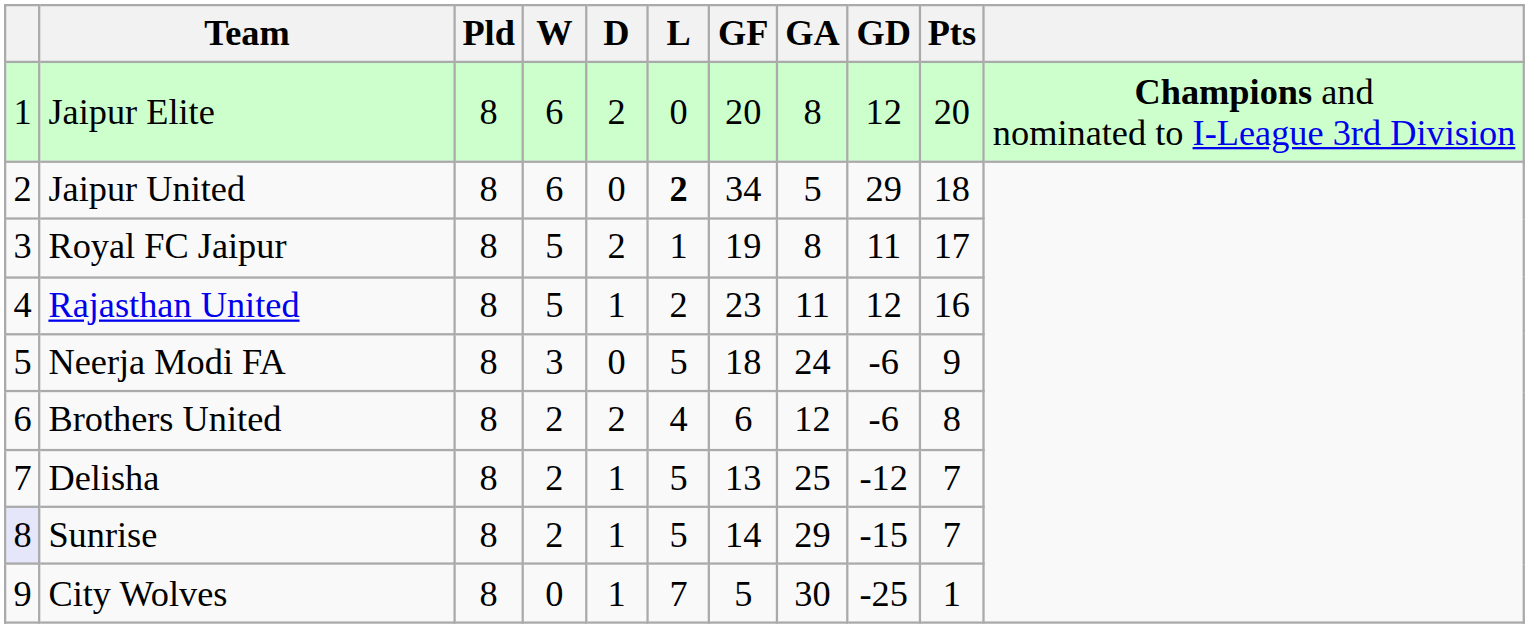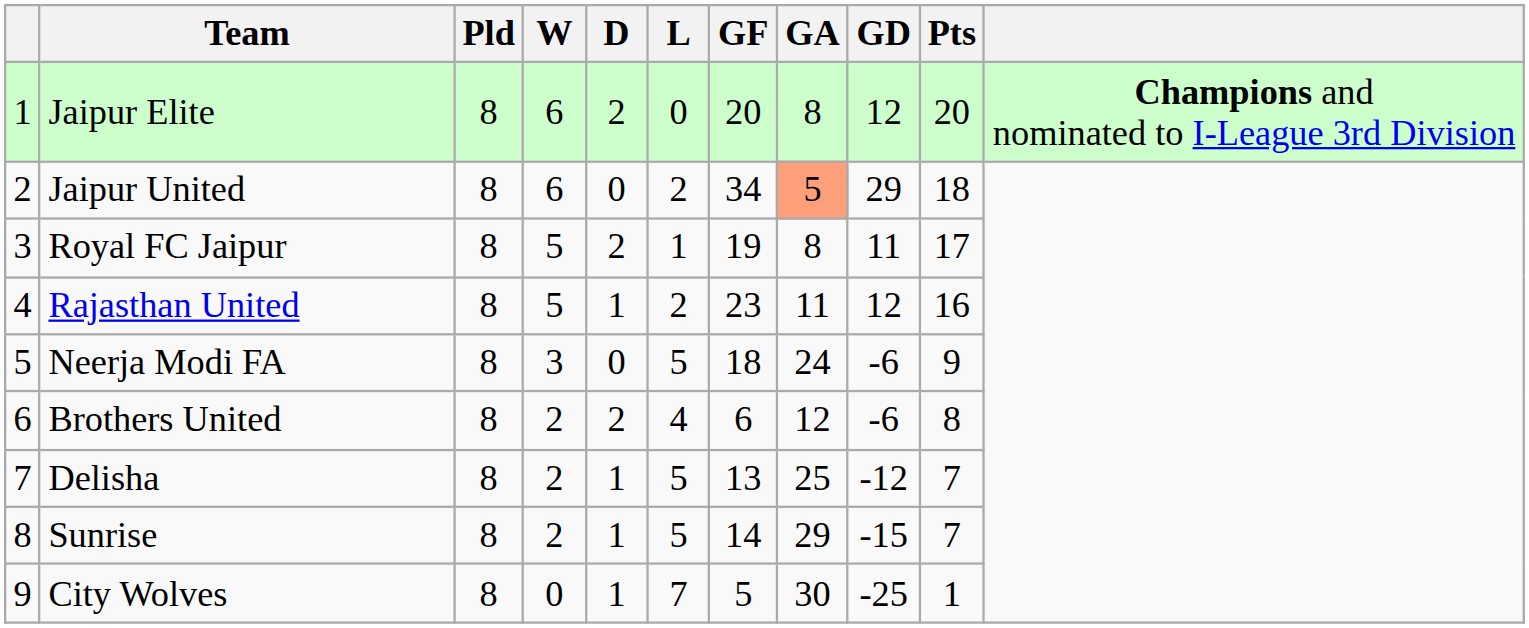(679, 189) bold -> (679, 189) normal
(812, 189) no background -> (812, 189) lightsalmon background
(23, 534) lavender background -> (23, 534) no background
